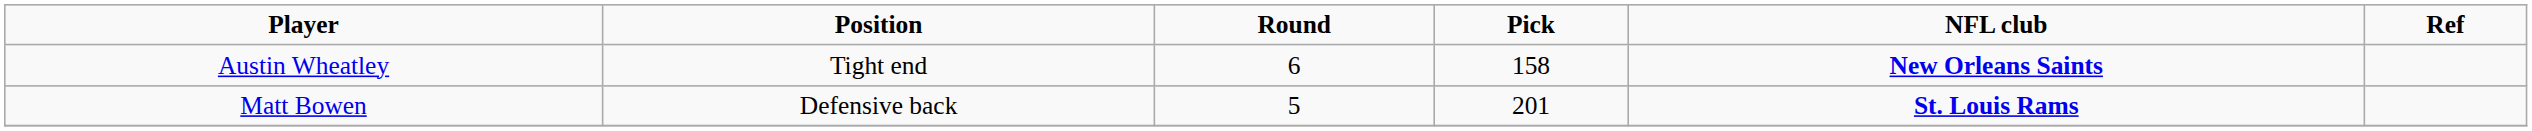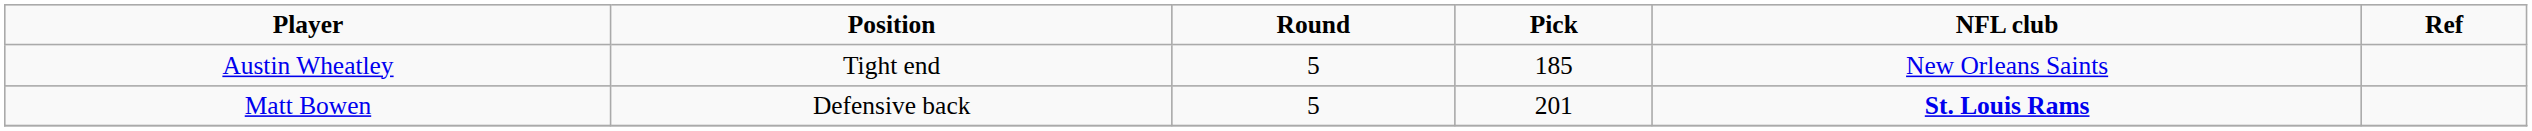(1294, 65) 6 -> (1313, 65) 5
(1531, 65) 158 -> (1554, 65) 185
(1996, 65) bold -> (2007, 65) normal
